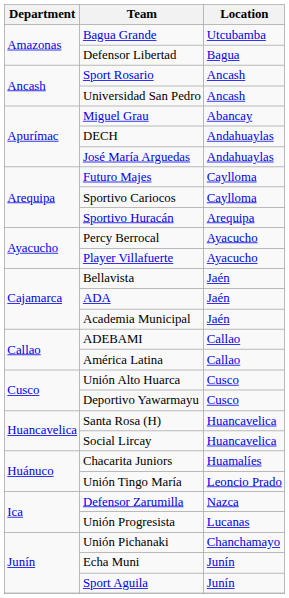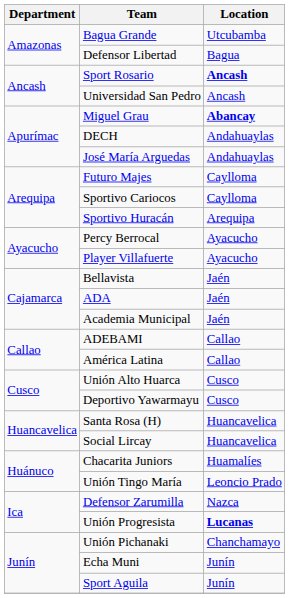(226, 75) normal -> (227, 75) bold
(230, 116) normal -> (231, 116) bold
(228, 522) normal -> (230, 522) bold
